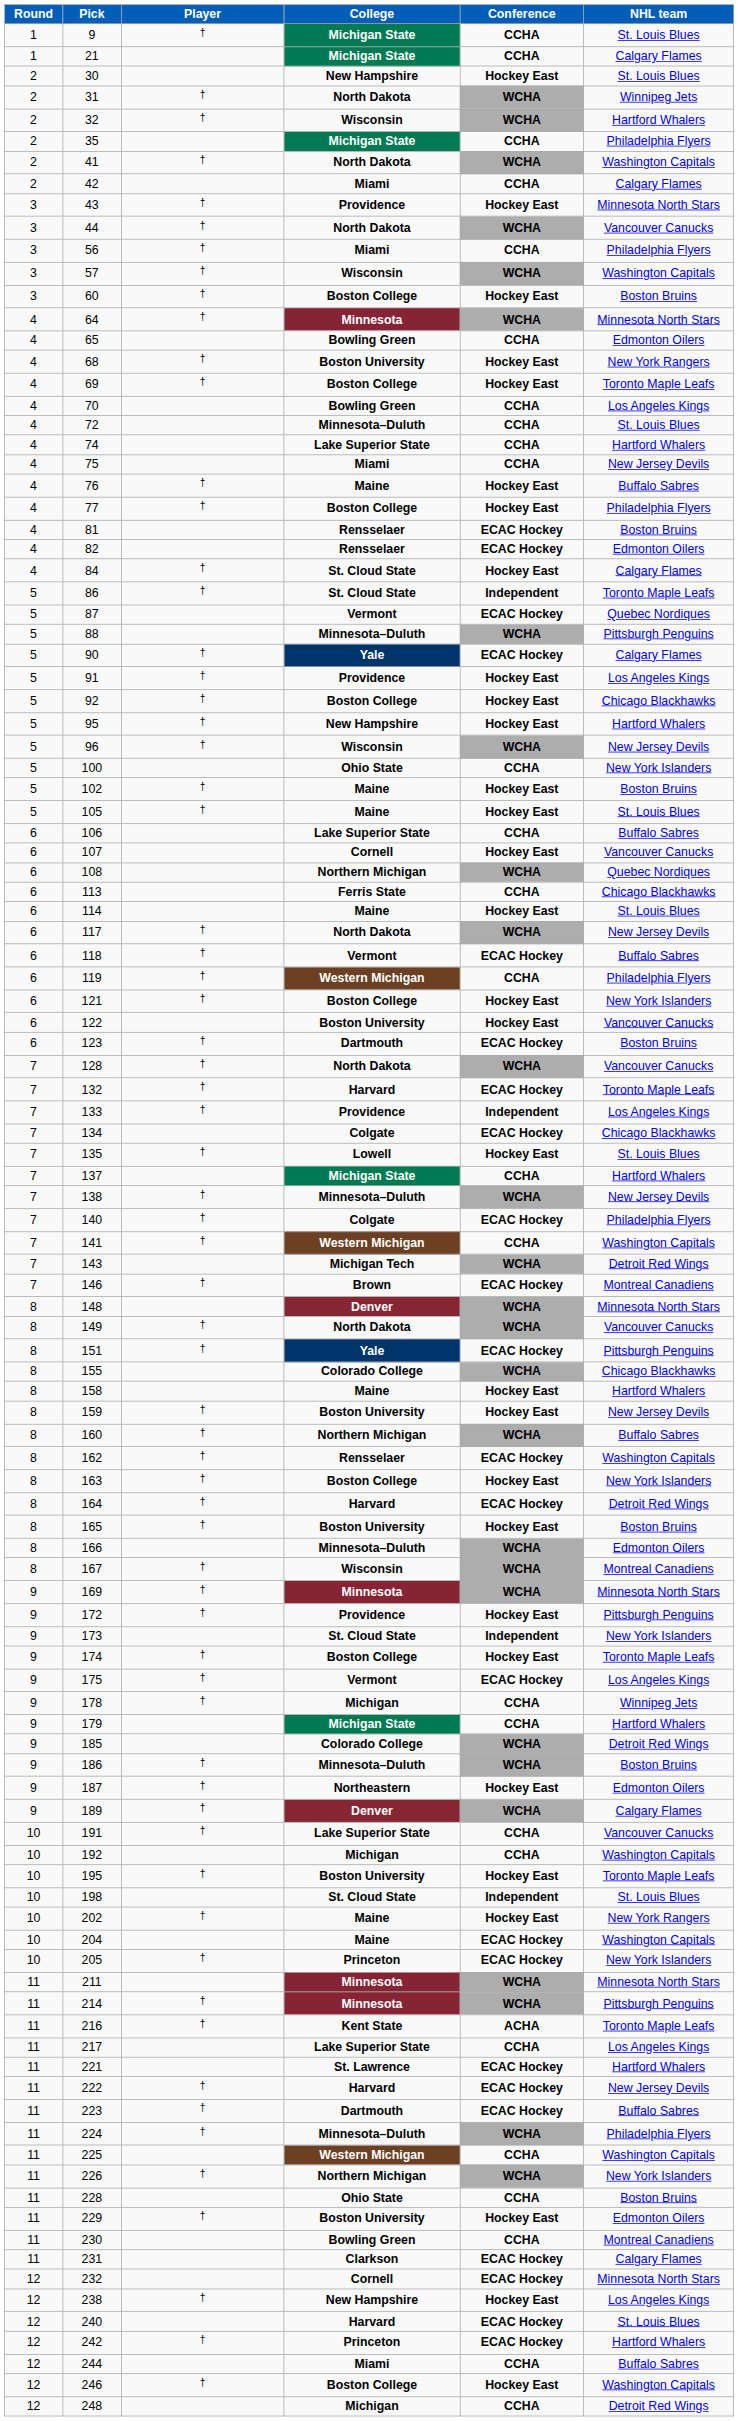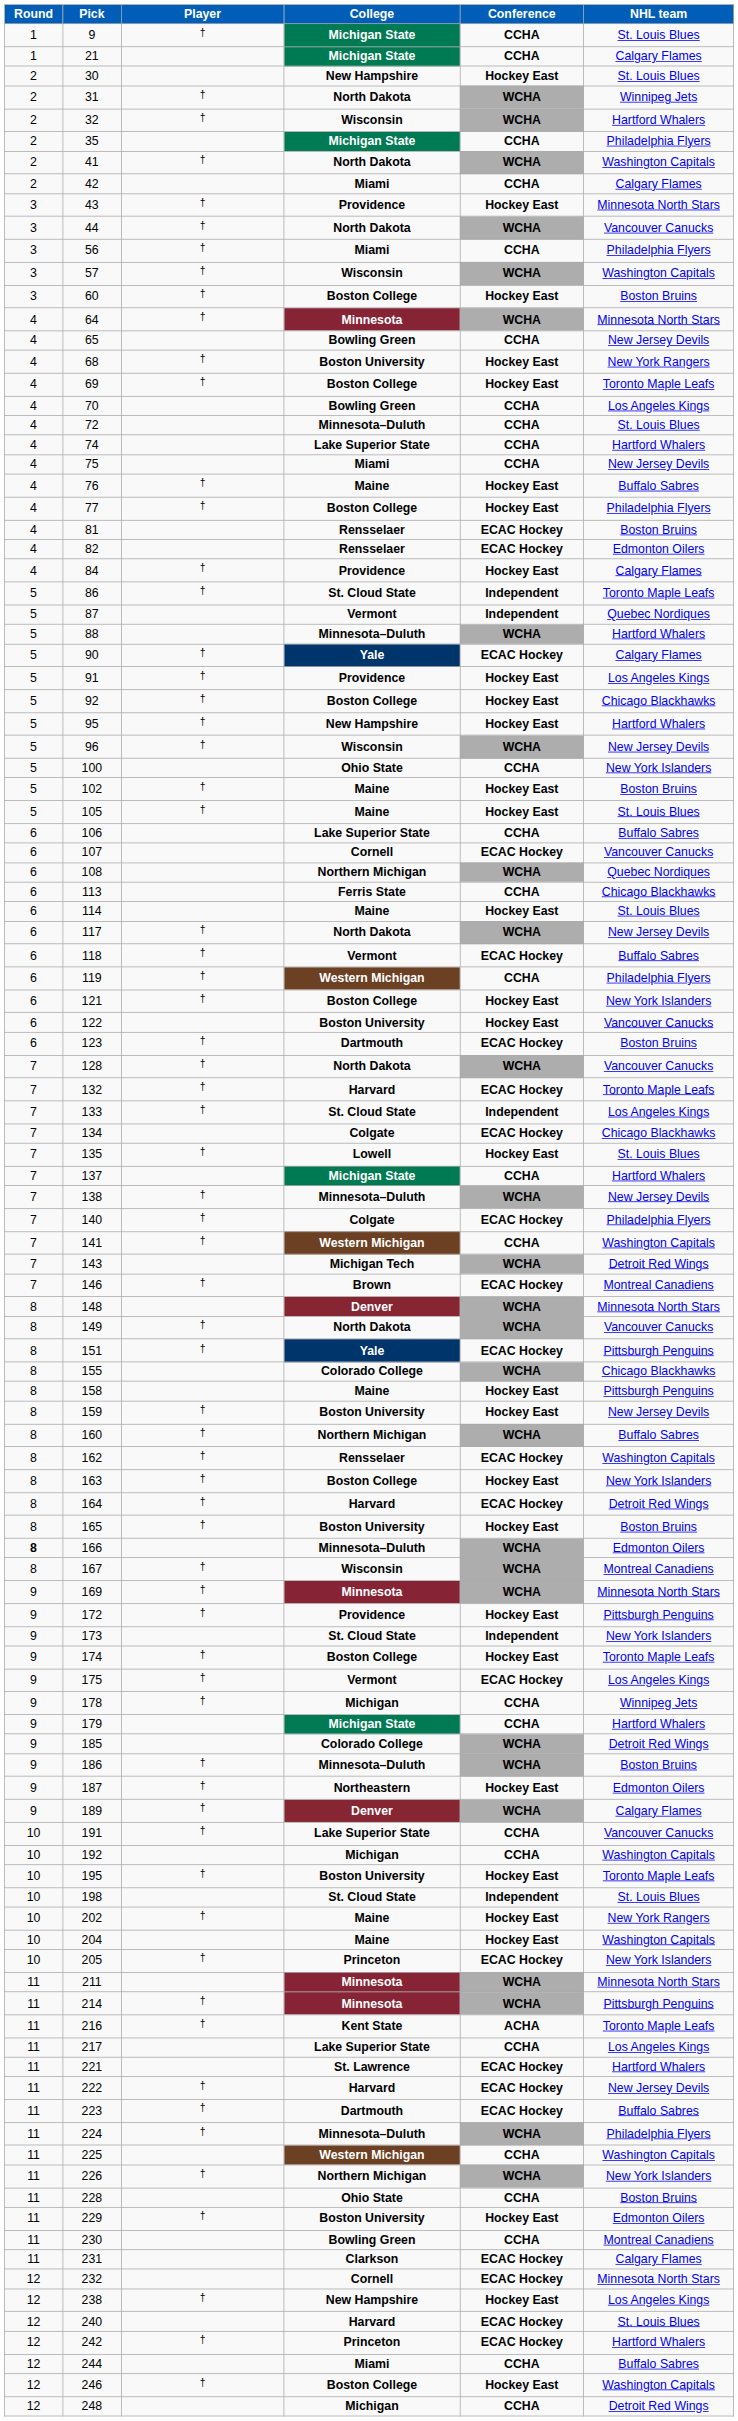(659, 340) Edmonton Oilers -> (659, 340) New Jersey Devils
(372, 570) St. Cloud State -> (372, 570) Providence
(522, 614) ECAC Hockey -> (522, 614) Independent
(659, 634) Pittsburgh Penguins -> (659, 634) Hartford Whalers
(522, 852) Hockey East -> (522, 852) ECAC Hockey
(372, 1112) Providence -> (372, 1112) St. Cloud State
(659, 1391) Hartford Whalers -> (659, 1391) Pittsburgh Penguins
(34, 1548) normal -> (34, 1548) bold
(522, 1939) ECAC Hockey -> (522, 1939) Hockey East
